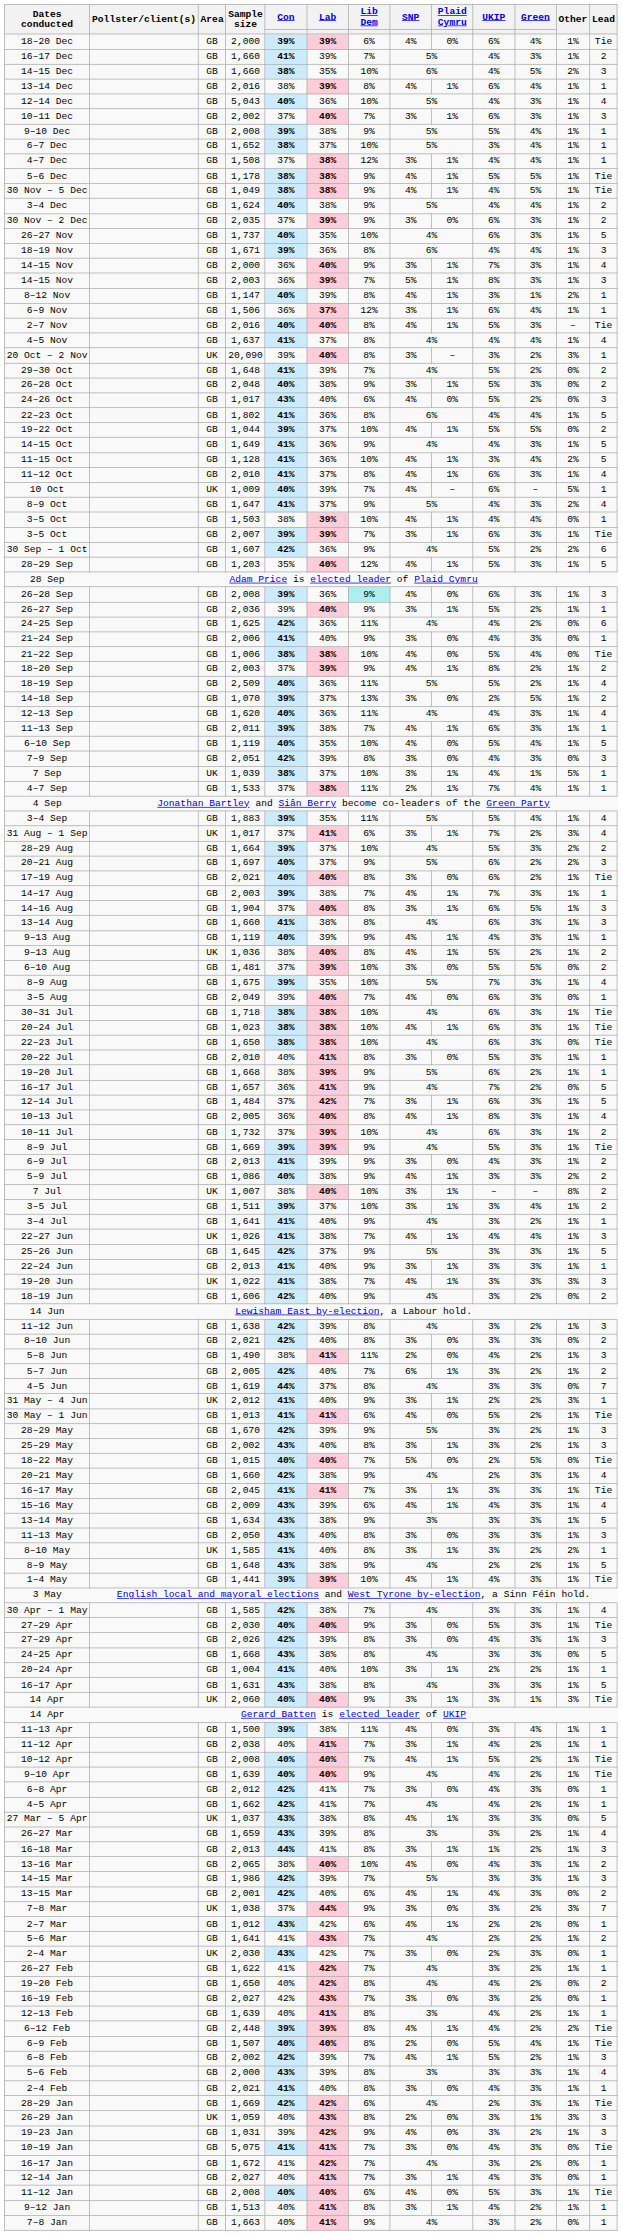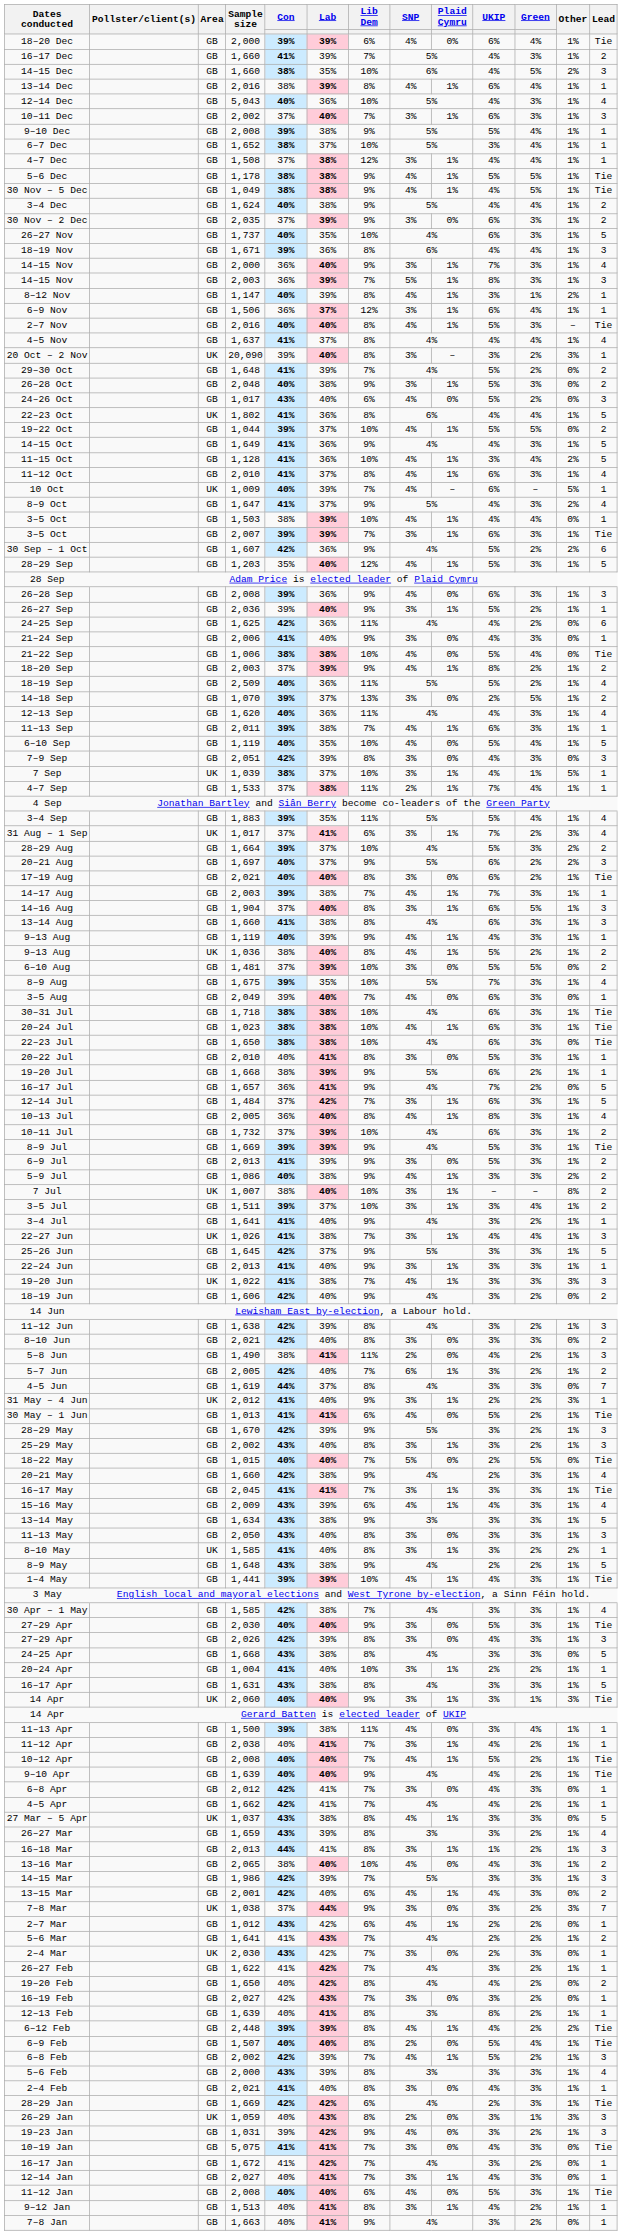(212, 415) GB -> (212, 415) UK
(369, 594) paleturquoise background -> (369, 594) no background
(494, 1162) 4% -> (494, 1162) 5%
(411, 1236) 4% -> (411, 1236) 3%
(494, 2013) 4% -> (494, 2013) 8%
